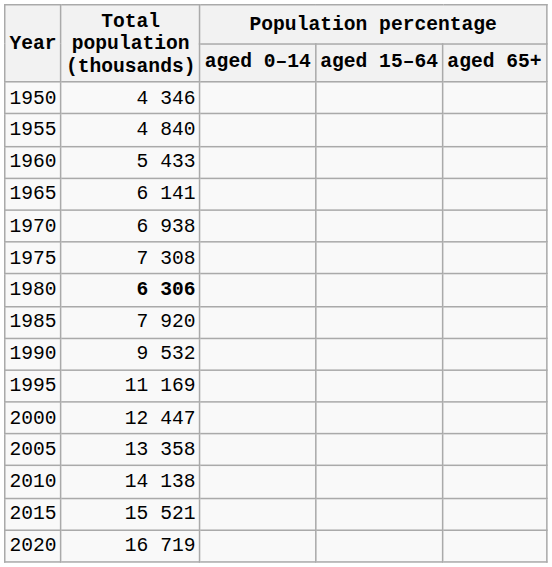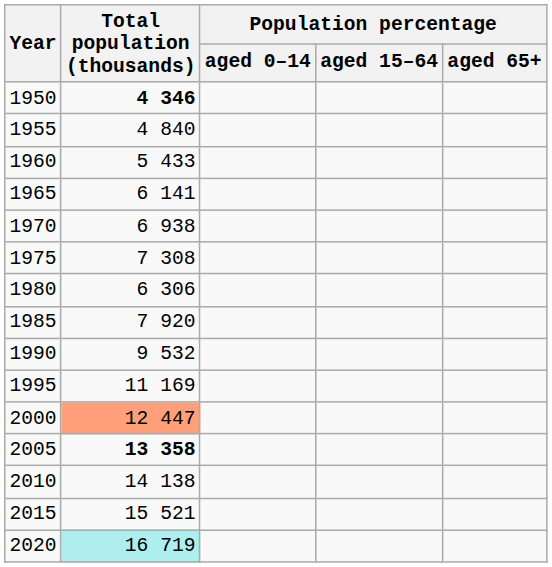(166, 98) normal -> (166, 98) bold
(166, 290) bold -> (166, 290) normal
(160, 418) no background -> (160, 418) lightsalmon background
(160, 450) normal -> (160, 450) bold
(160, 546) no background -> (160, 546) paleturquoise background
